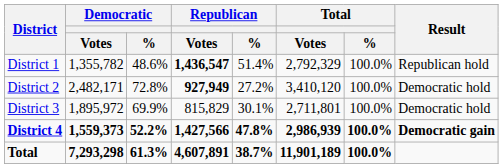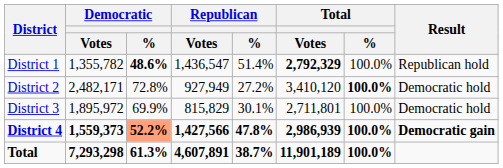(150, 65) normal -> (149, 65) bold
(202, 65) bold -> (202, 65) normal
(313, 65) normal -> (313, 65) bold
(207, 87) bold -> (207, 87) normal
(371, 87) normal -> (370, 87) bold
(149, 130) no background -> (149, 130) lightsalmon background
